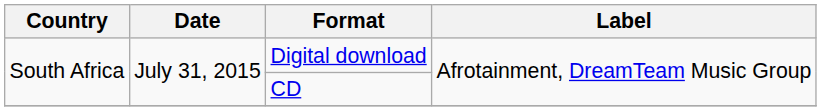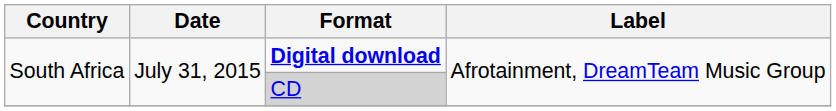(349, 55) normal -> (356, 55) bold
(286, 88) no background -> (286, 88) lightgrey background
